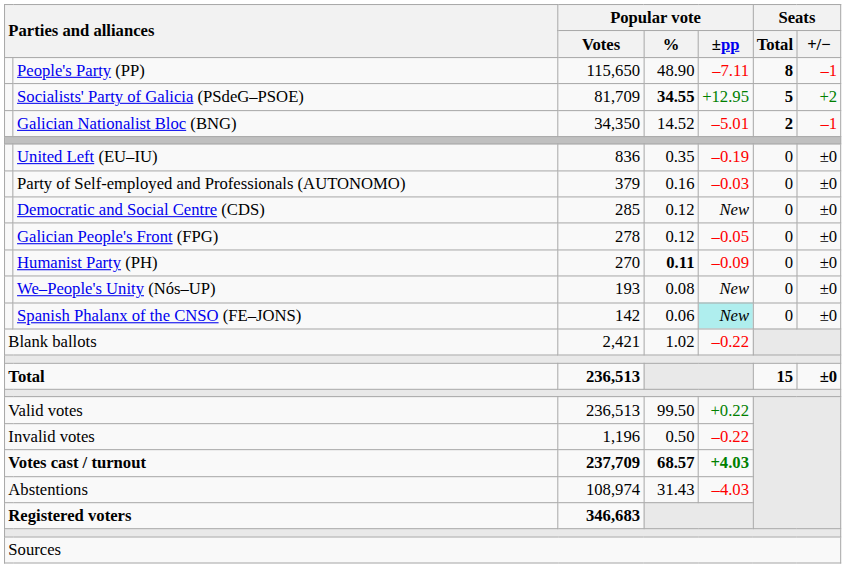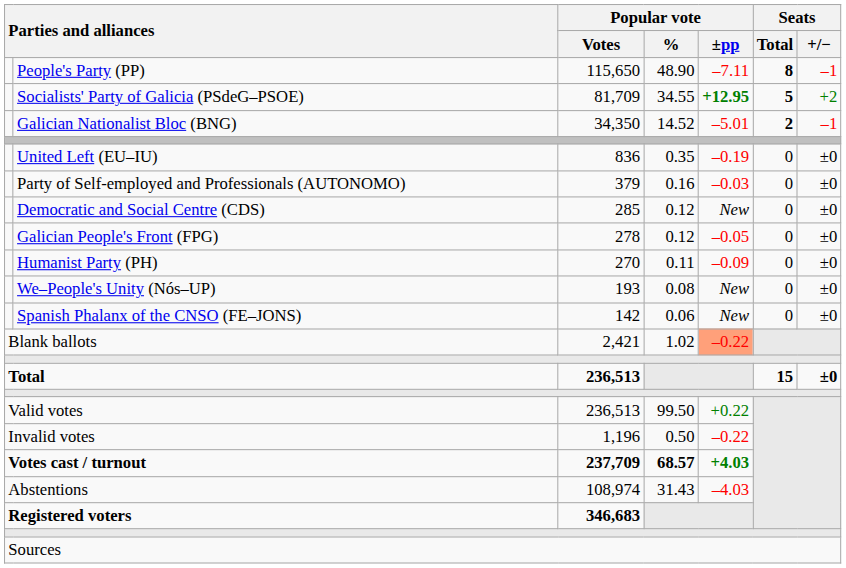(676, 96) bold -> (676, 96) normal
(726, 96) normal -> (726, 96) bold
(680, 262) bold -> (680, 262) normal
(734, 315) paleturquoise background -> (734, 315) no background
(730, 342) no background -> (730, 342) lightsalmon background
